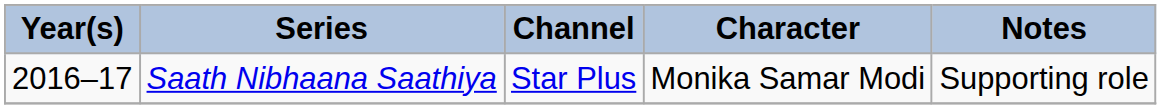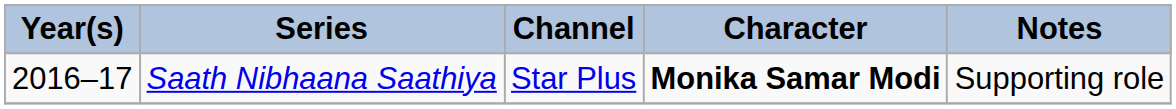(788, 77) normal -> (796, 77) bold
